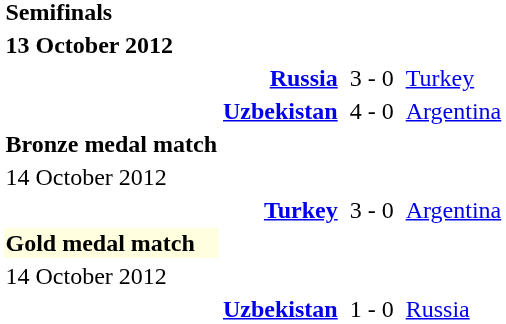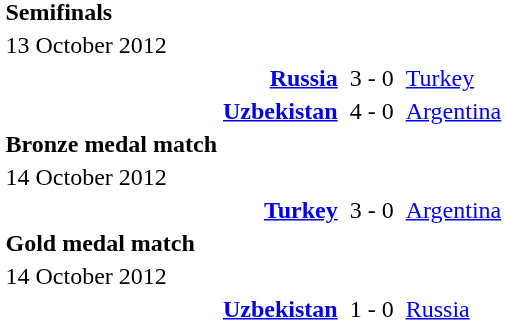(89, 44) bold -> (86, 44) normal
(100, 242) lightyellow background -> (100, 242) no background
